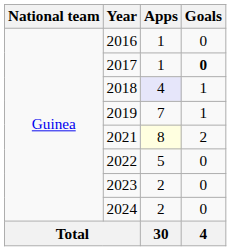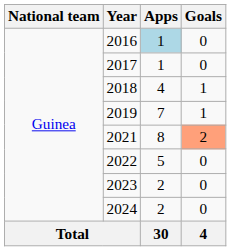(161, 40) no background -> (161, 40) lightblue background
(203, 64) bold -> (203, 64) normal
(161, 88) lavender background -> (161, 88) no background
(161, 137) lightyellow background -> (161, 137) no background
(203, 137) no background -> (203, 137) lightsalmon background
